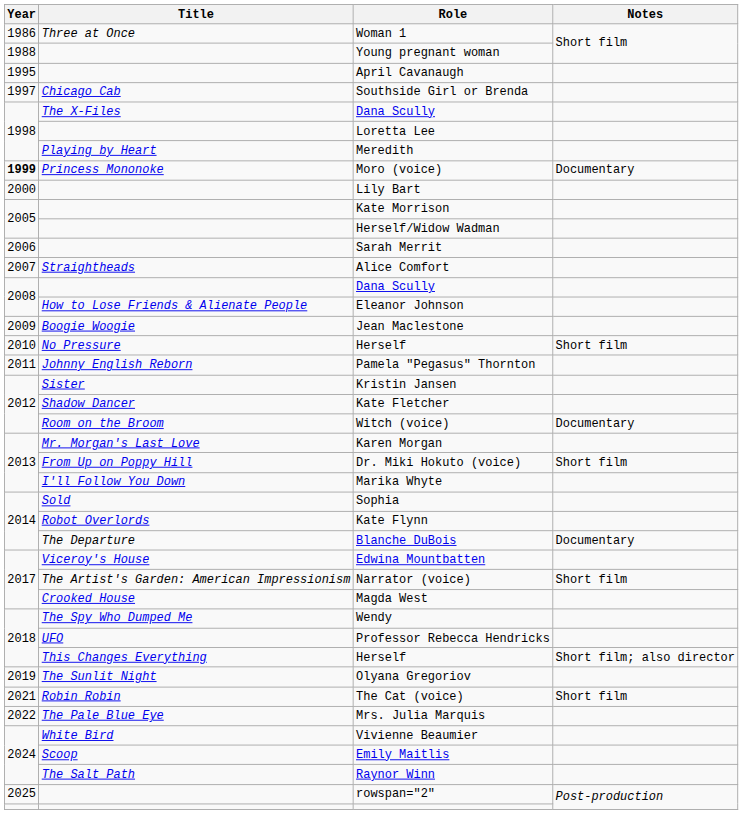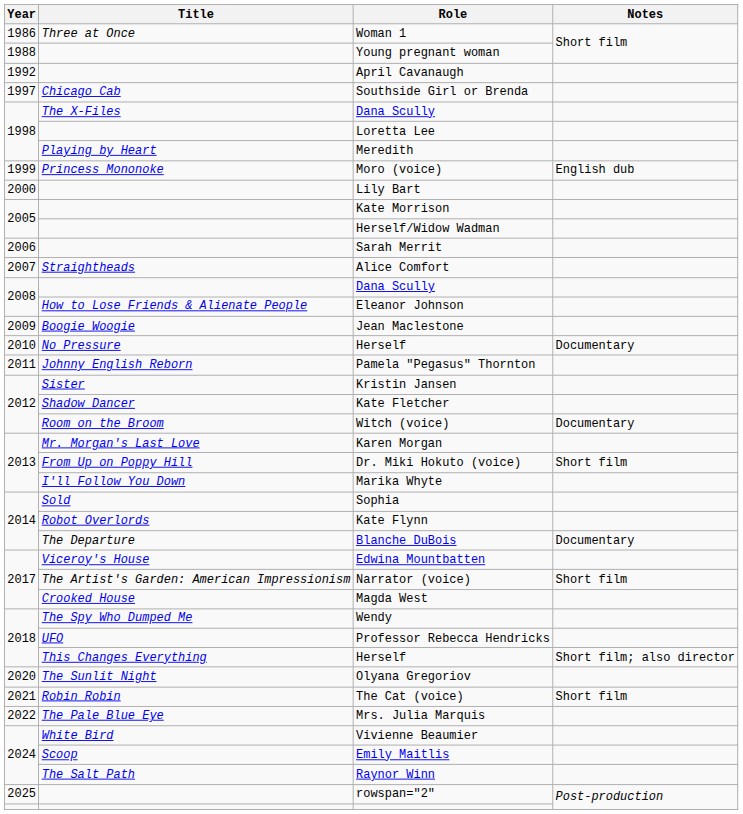(22, 73) 1995 -> (22, 73) 1992
(22, 170) bold -> (22, 170) normal
(595, 170) Documentary -> (595, 170) English dub
(591, 346) Short film -> (595, 346) Documentary
(22, 677) 2019 -> (22, 677) 2020
